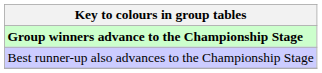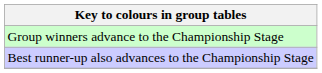(155, 36) bold -> (146, 36) normal
